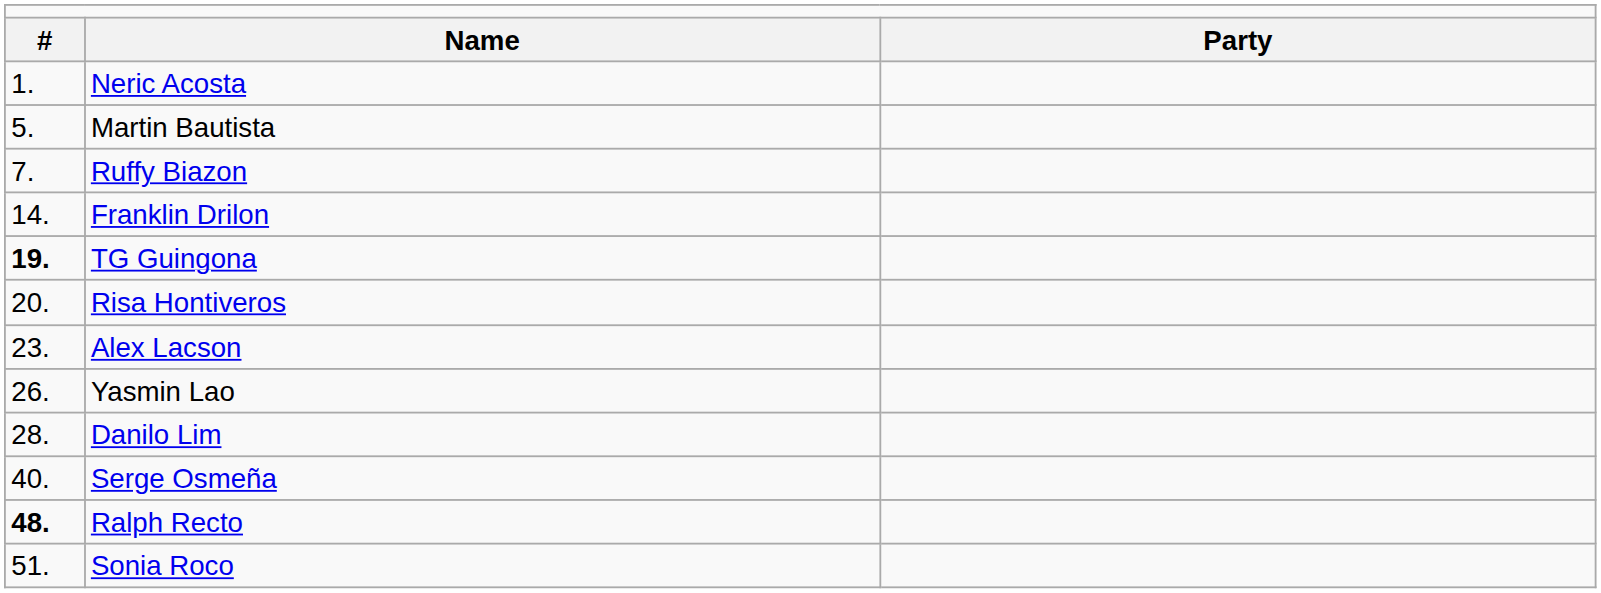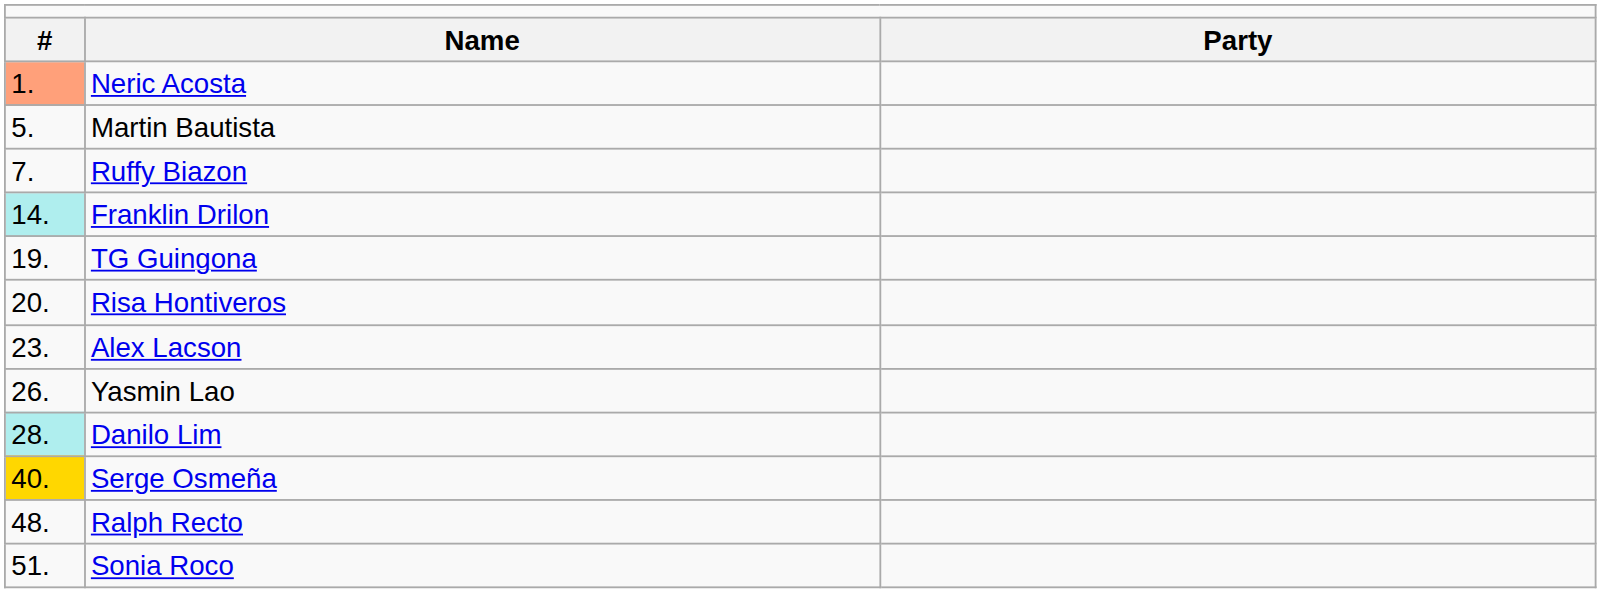(23, 84) no background -> (23, 84) lightsalmon background
(31, 215) no background -> (31, 215) paleturquoise background
(31, 259) bold -> (31, 259) normal
(31, 434) no background -> (31, 434) paleturquoise background
(31, 478) no background -> (31, 478) gold background
(31, 522) bold -> (31, 522) normal
